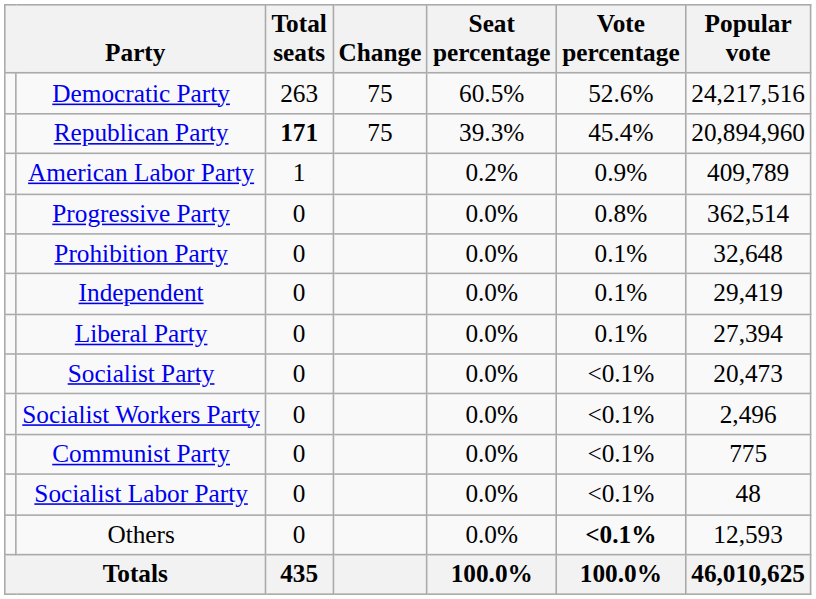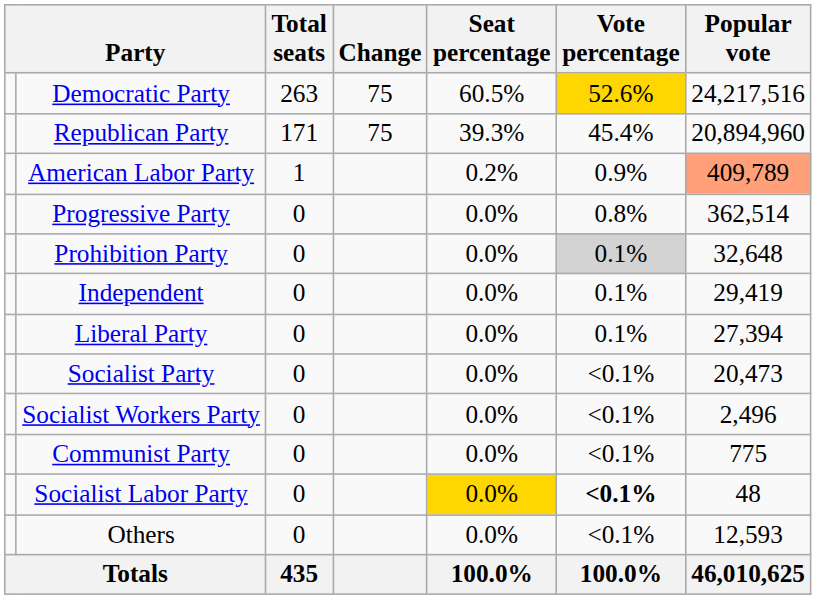(621, 93) no background -> (621, 93) gold background
(299, 133) bold -> (299, 133) normal
(748, 173) no background -> (748, 173) lightsalmon background
(621, 253) no background -> (621, 253) lightgrey background
(492, 494) no background -> (492, 494) gold background
(621, 494) normal -> (621, 494) bold
(621, 534) bold -> (621, 534) normal
